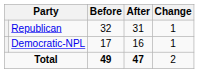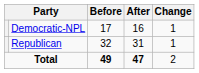rows swapped: (37, 28) <-> (48, 44)
